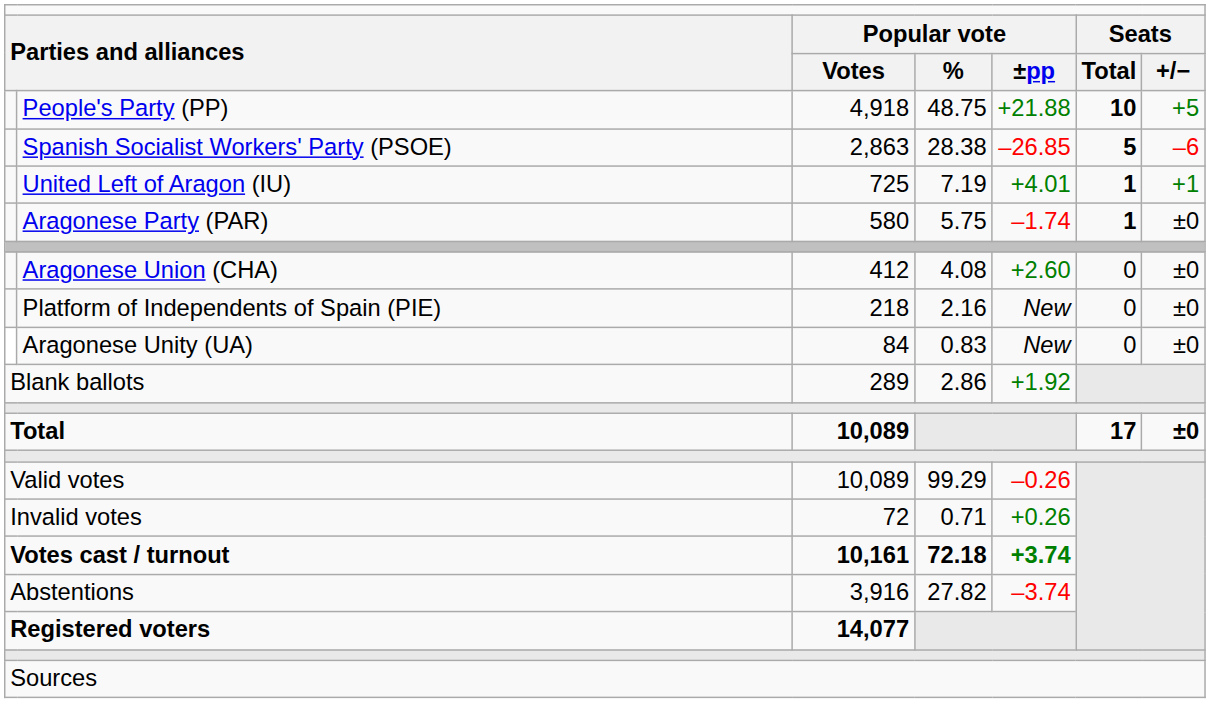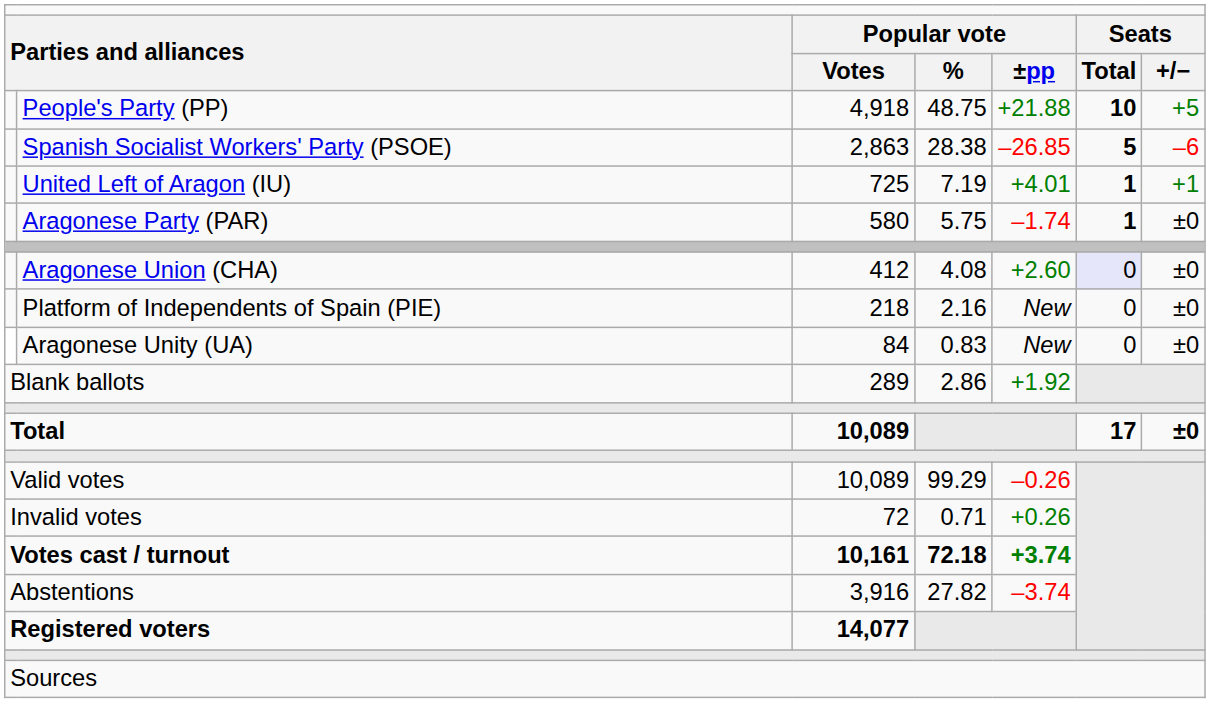(1130, 270) no background -> (1130, 270) lavender background
